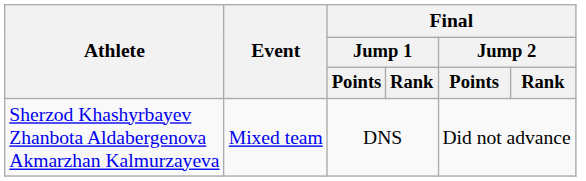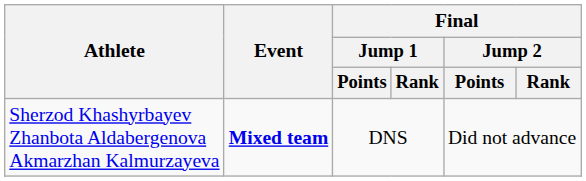(276, 137) normal -> (278, 137) bold
